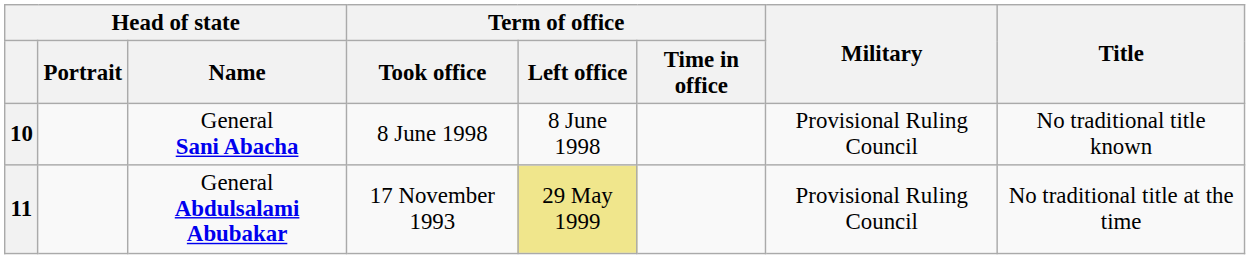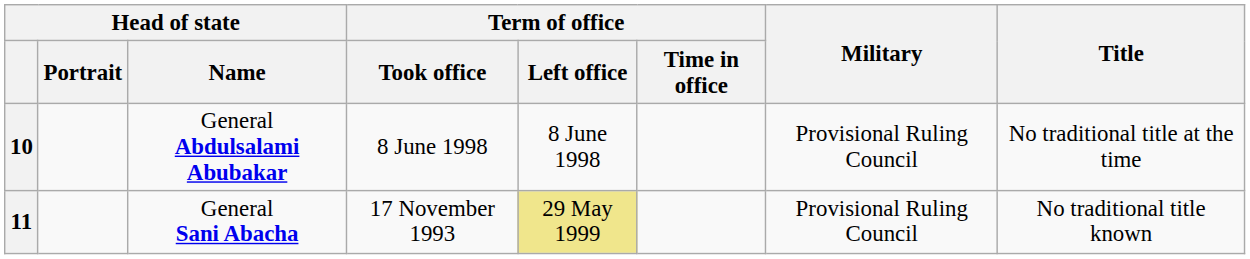(237, 133) General Sani Abacha -> (237, 146) General Abdulsalami Abubakar
(1121, 133) No traditional title known -> (1121, 146) No traditional title at the time
(237, 208) General Abdulsalami Abubakar -> (237, 221) General Sani Abacha
(1121, 208) No traditional title at the time -> (1121, 221) No traditional title known
